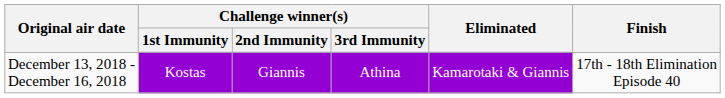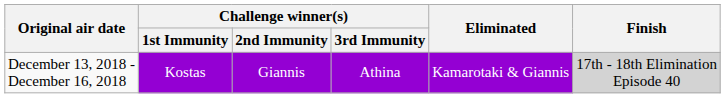(647, 72) no background -> (647, 72) lightgrey background
